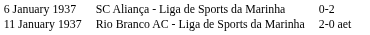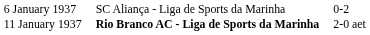(200, 24) normal -> (207, 24) bold
